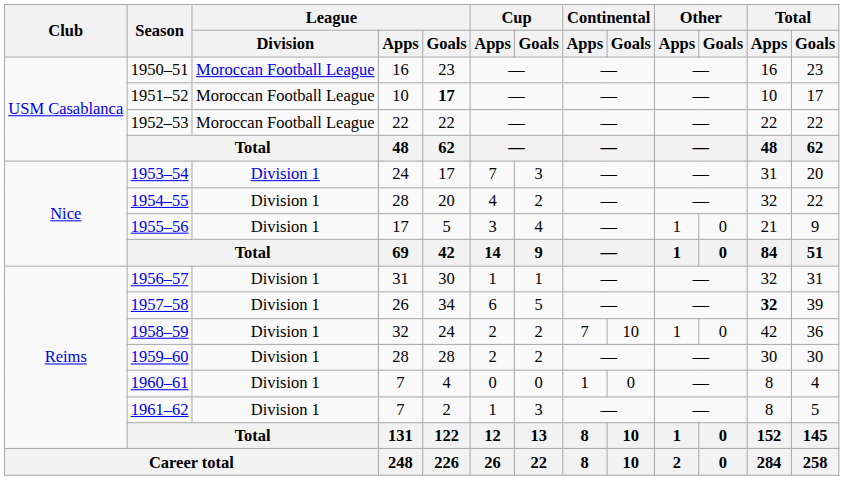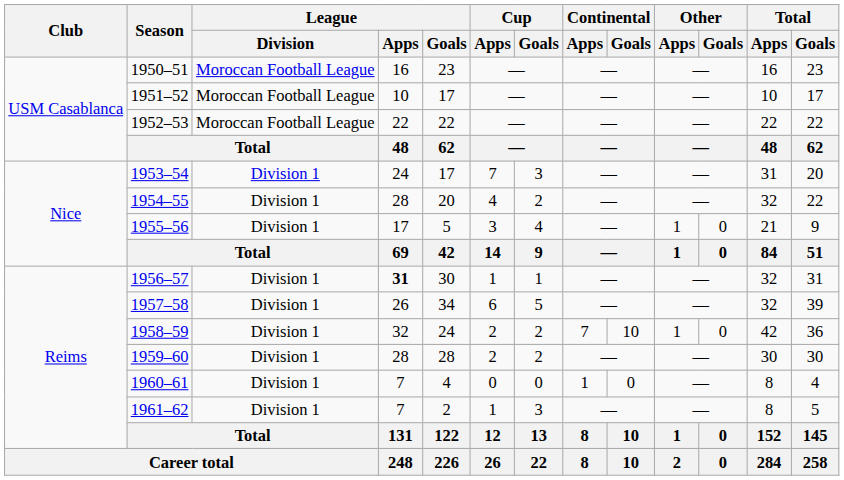(447, 95) bold -> (447, 95) normal
(400, 278) normal -> (400, 278) bold
(769, 305) bold -> (769, 305) normal
